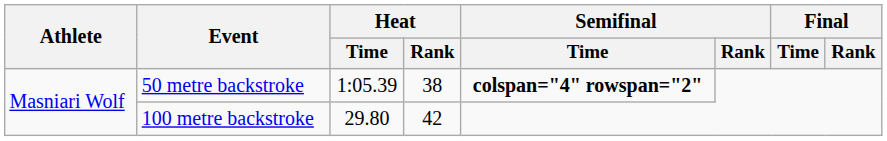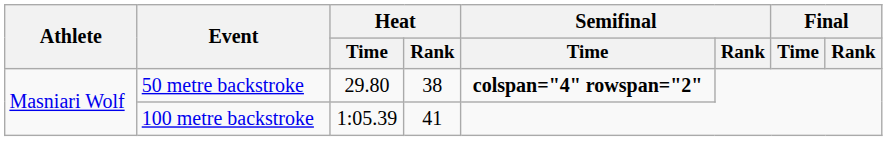(367, 85) 1:05.39 -> (367, 85) 29.80
(367, 118) 29.80 -> (367, 118) 1:05.39
(432, 118) 42 -> (432, 118) 41
